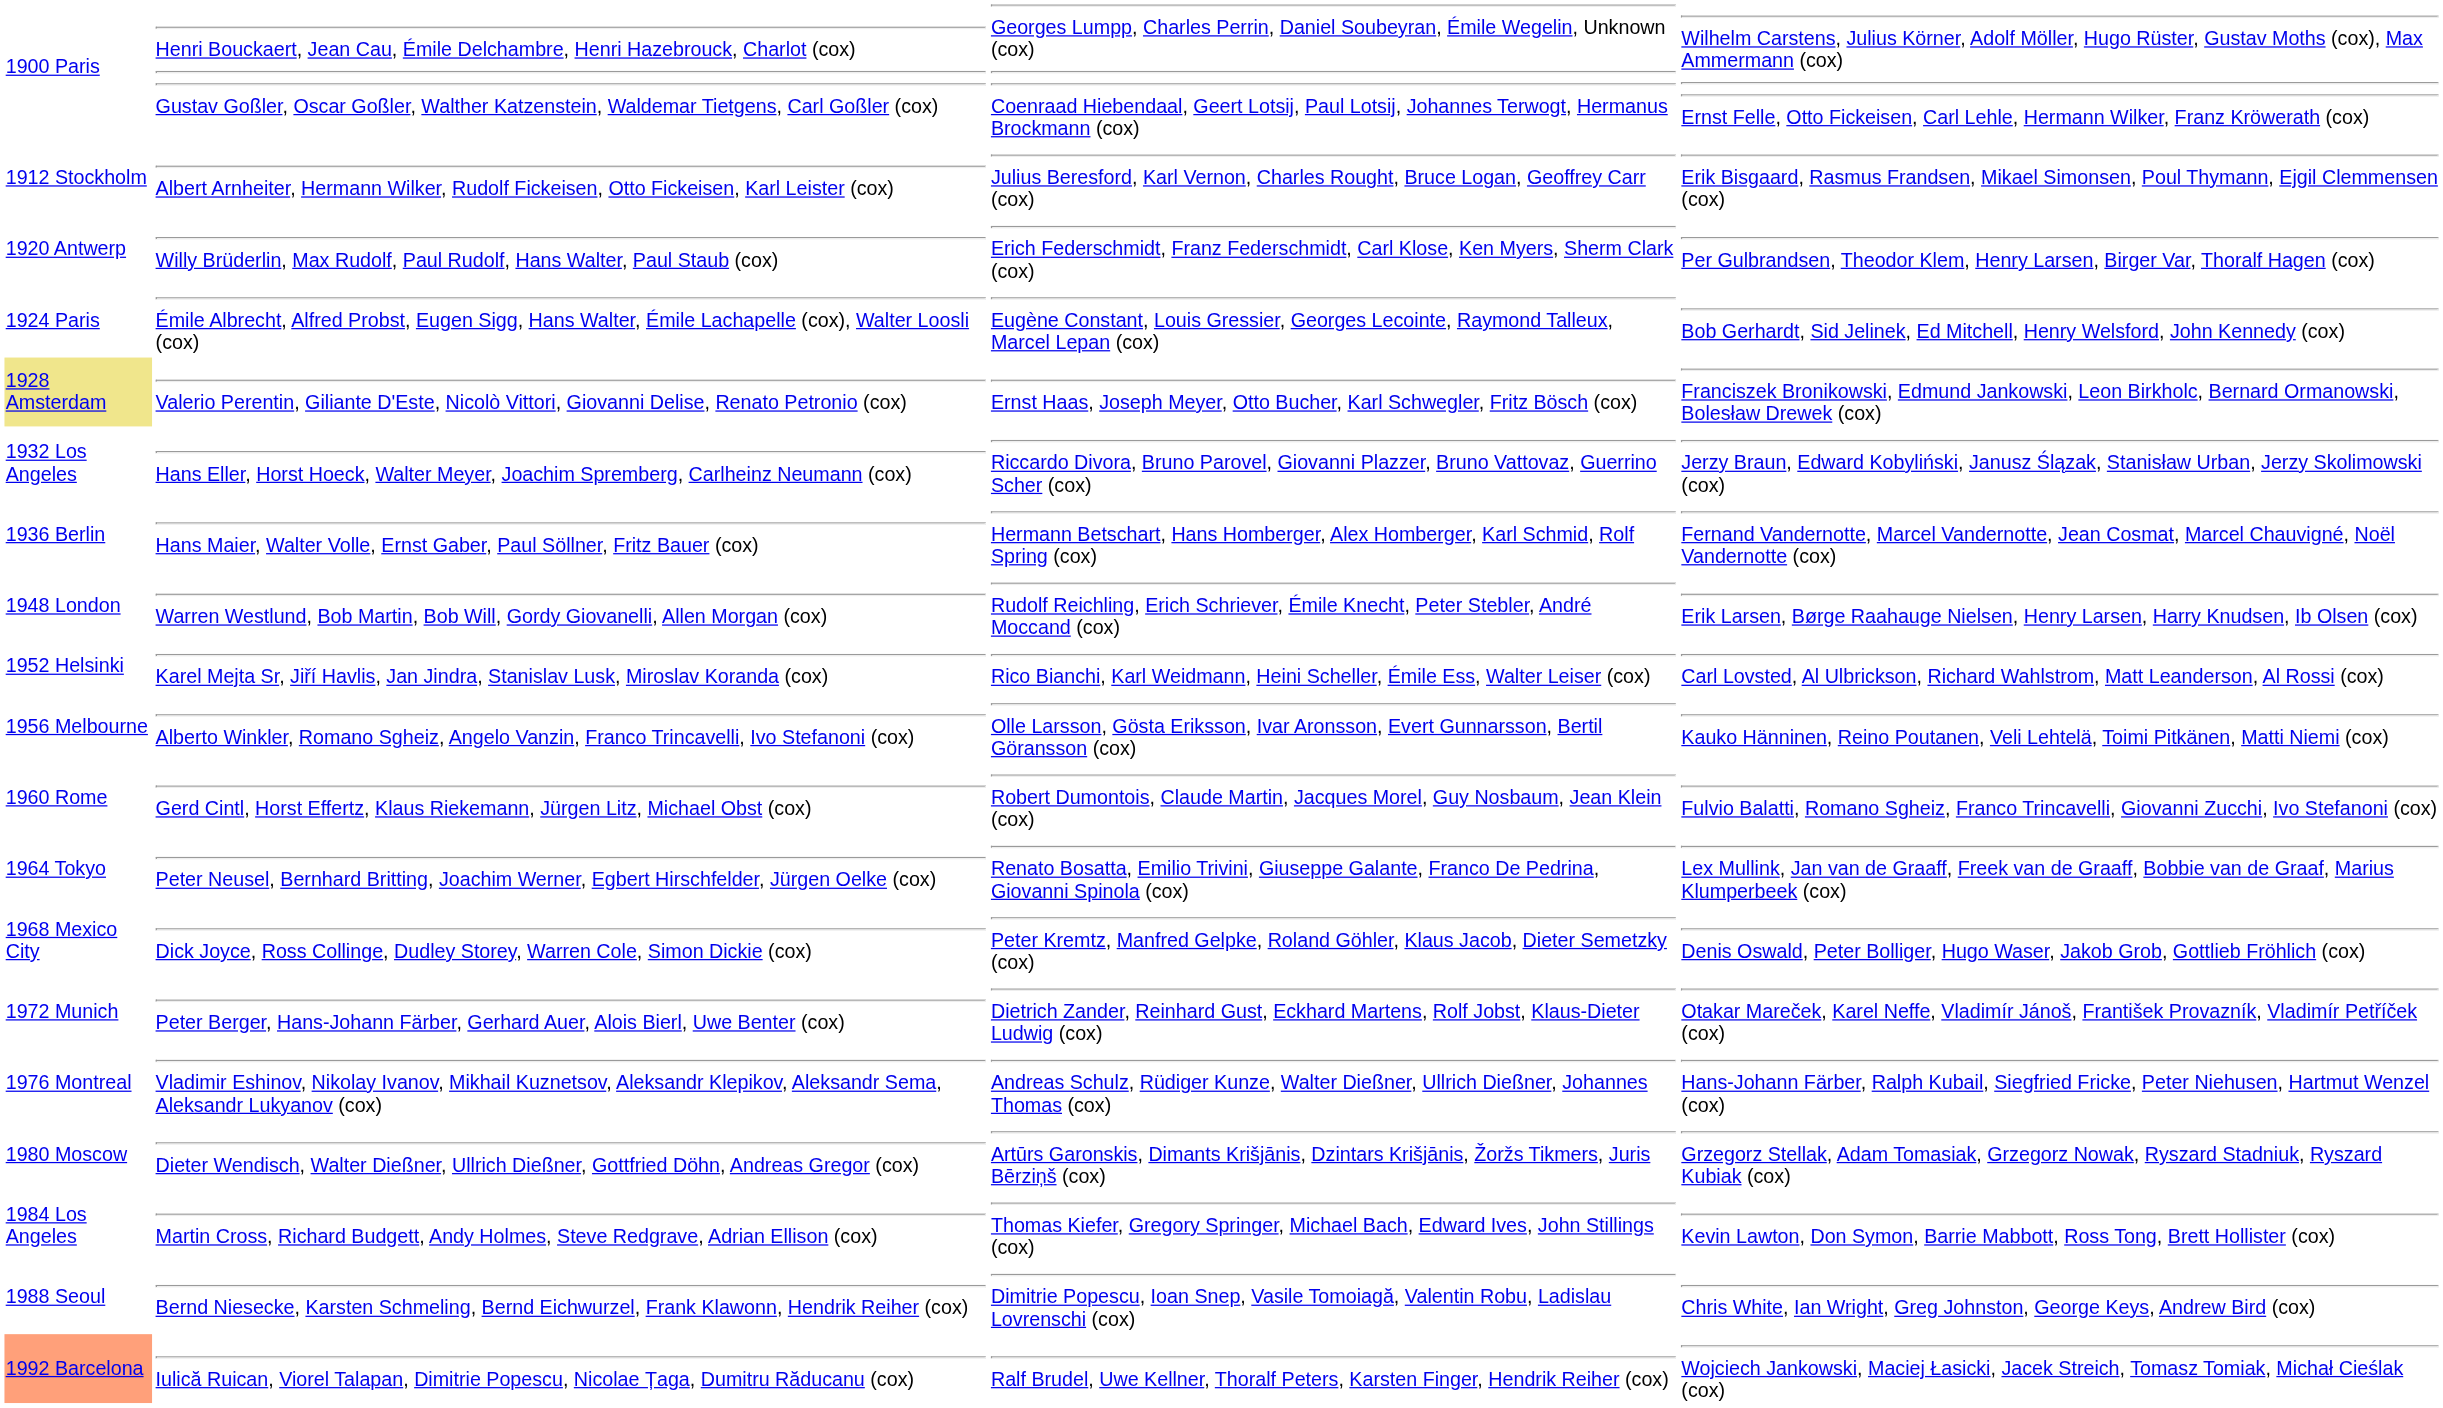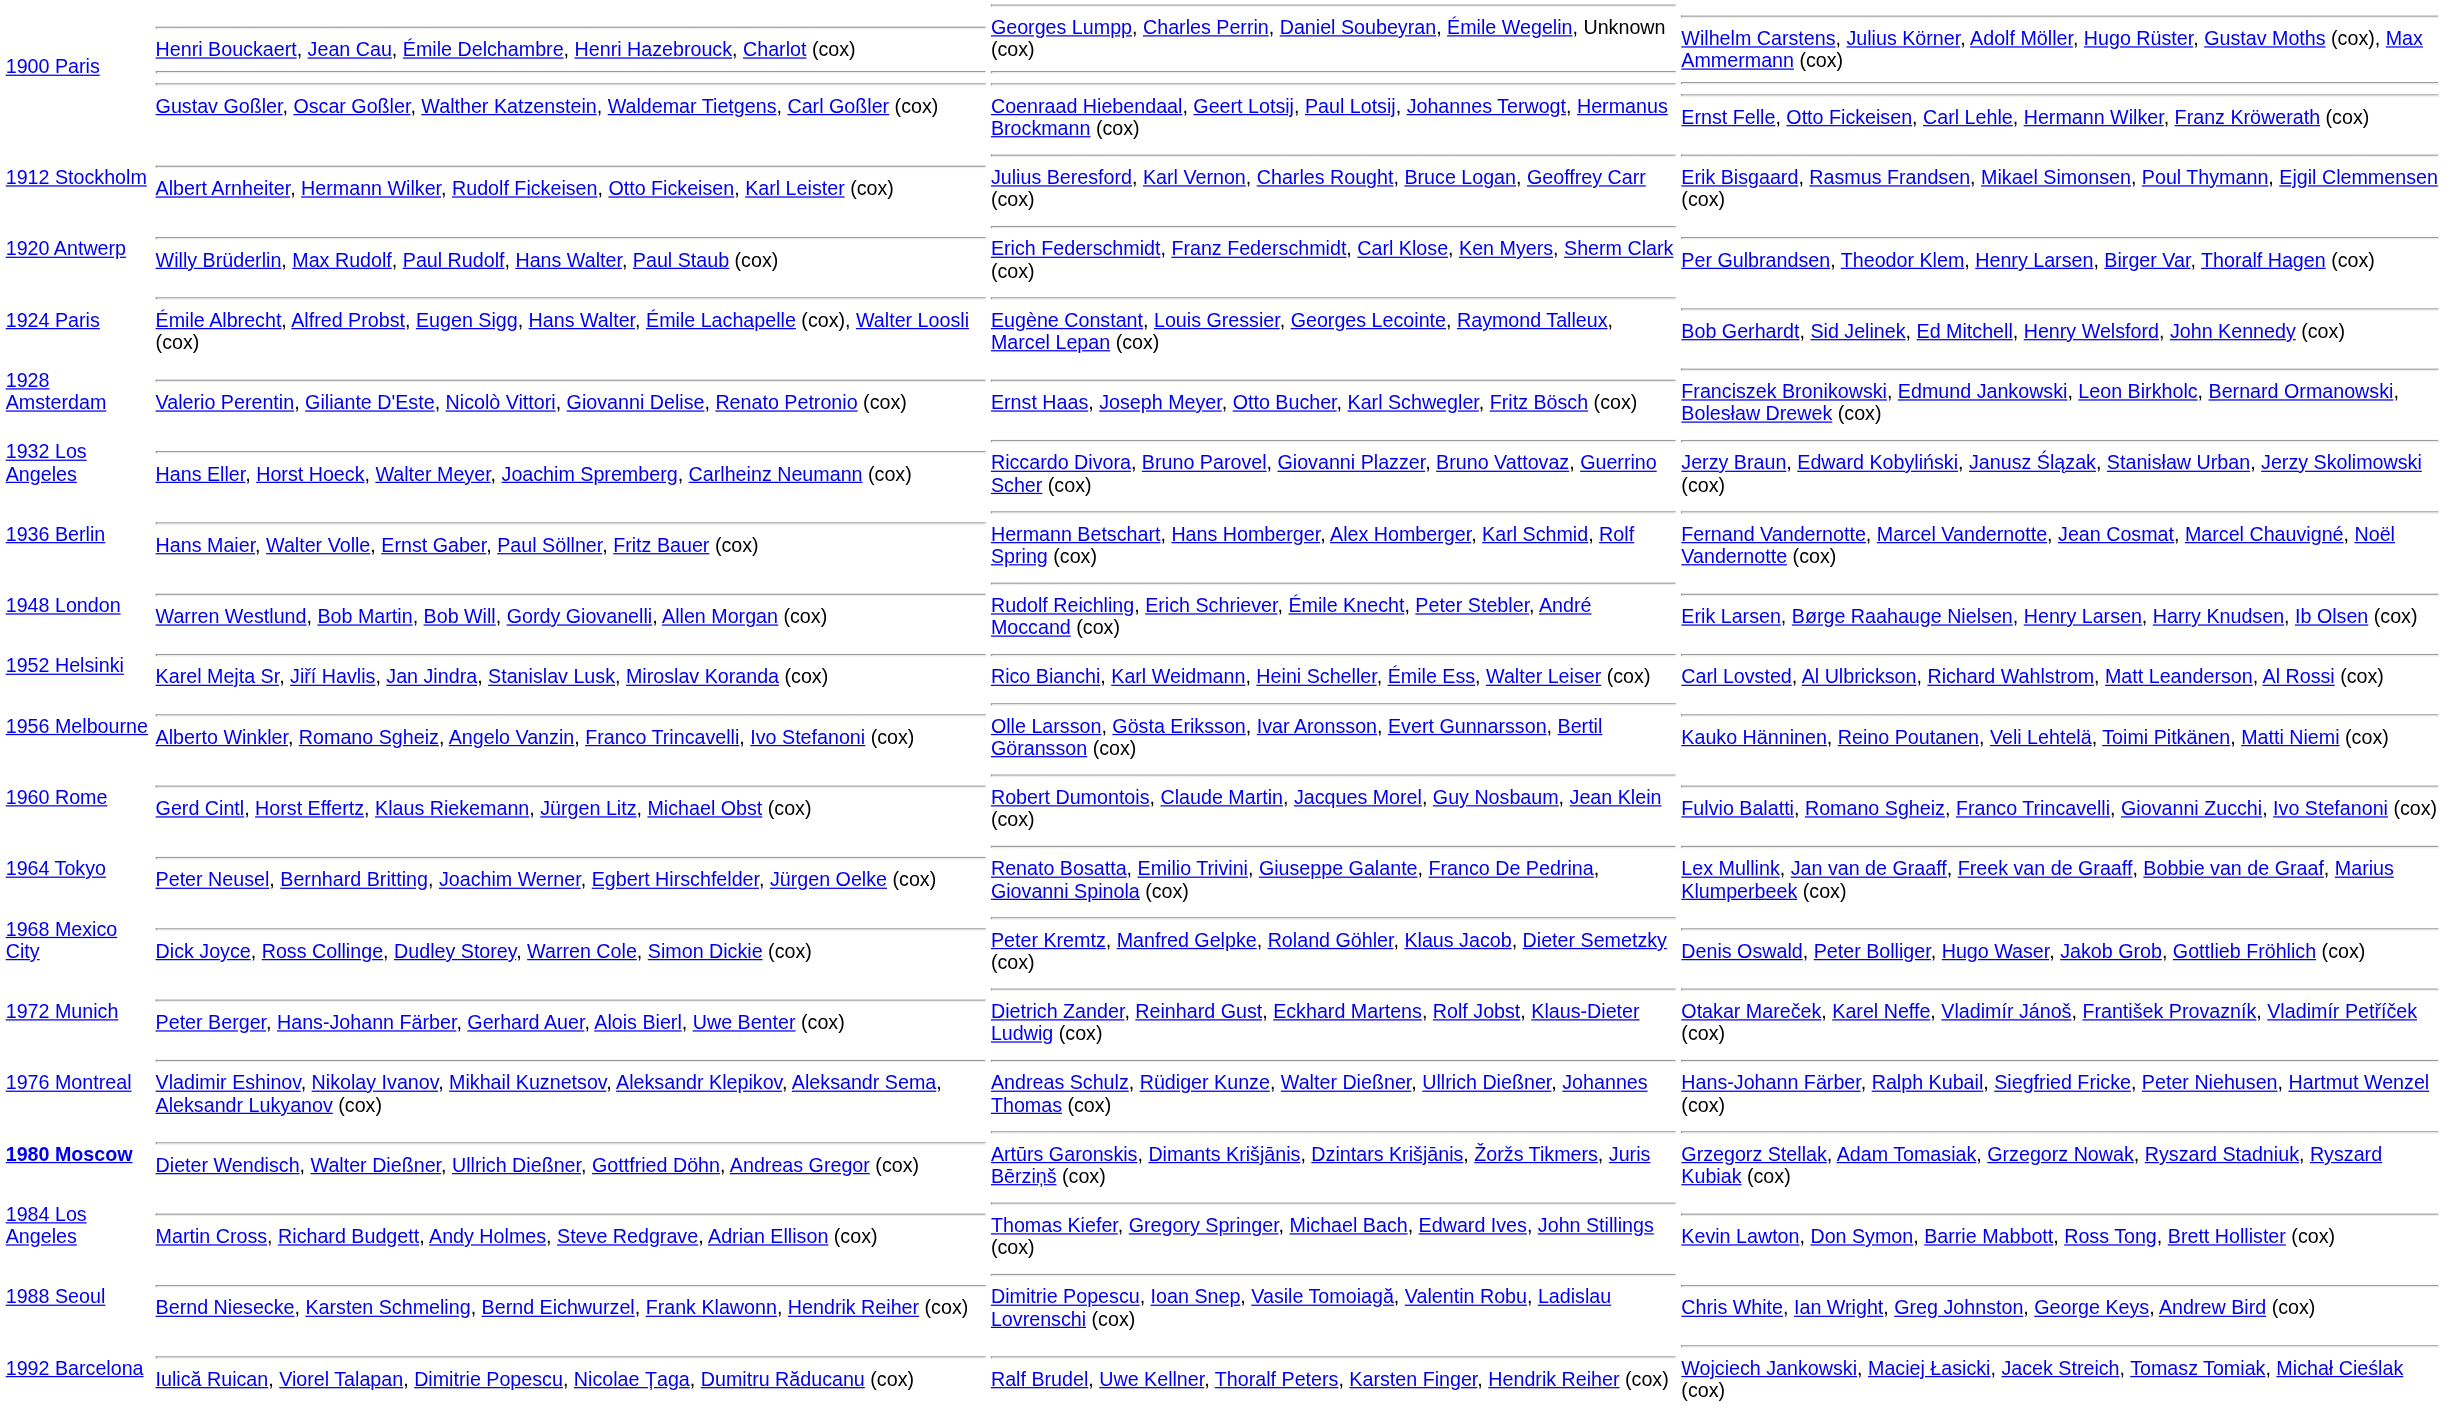(56, 391) khaki background -> (56, 391) no background
(66, 1154) normal -> (69, 1154) bold
(75, 1368) lightsalmon background -> (75, 1368) no background
